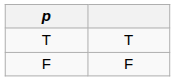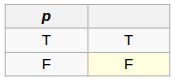(129, 64) no background -> (129, 64) lightyellow background
